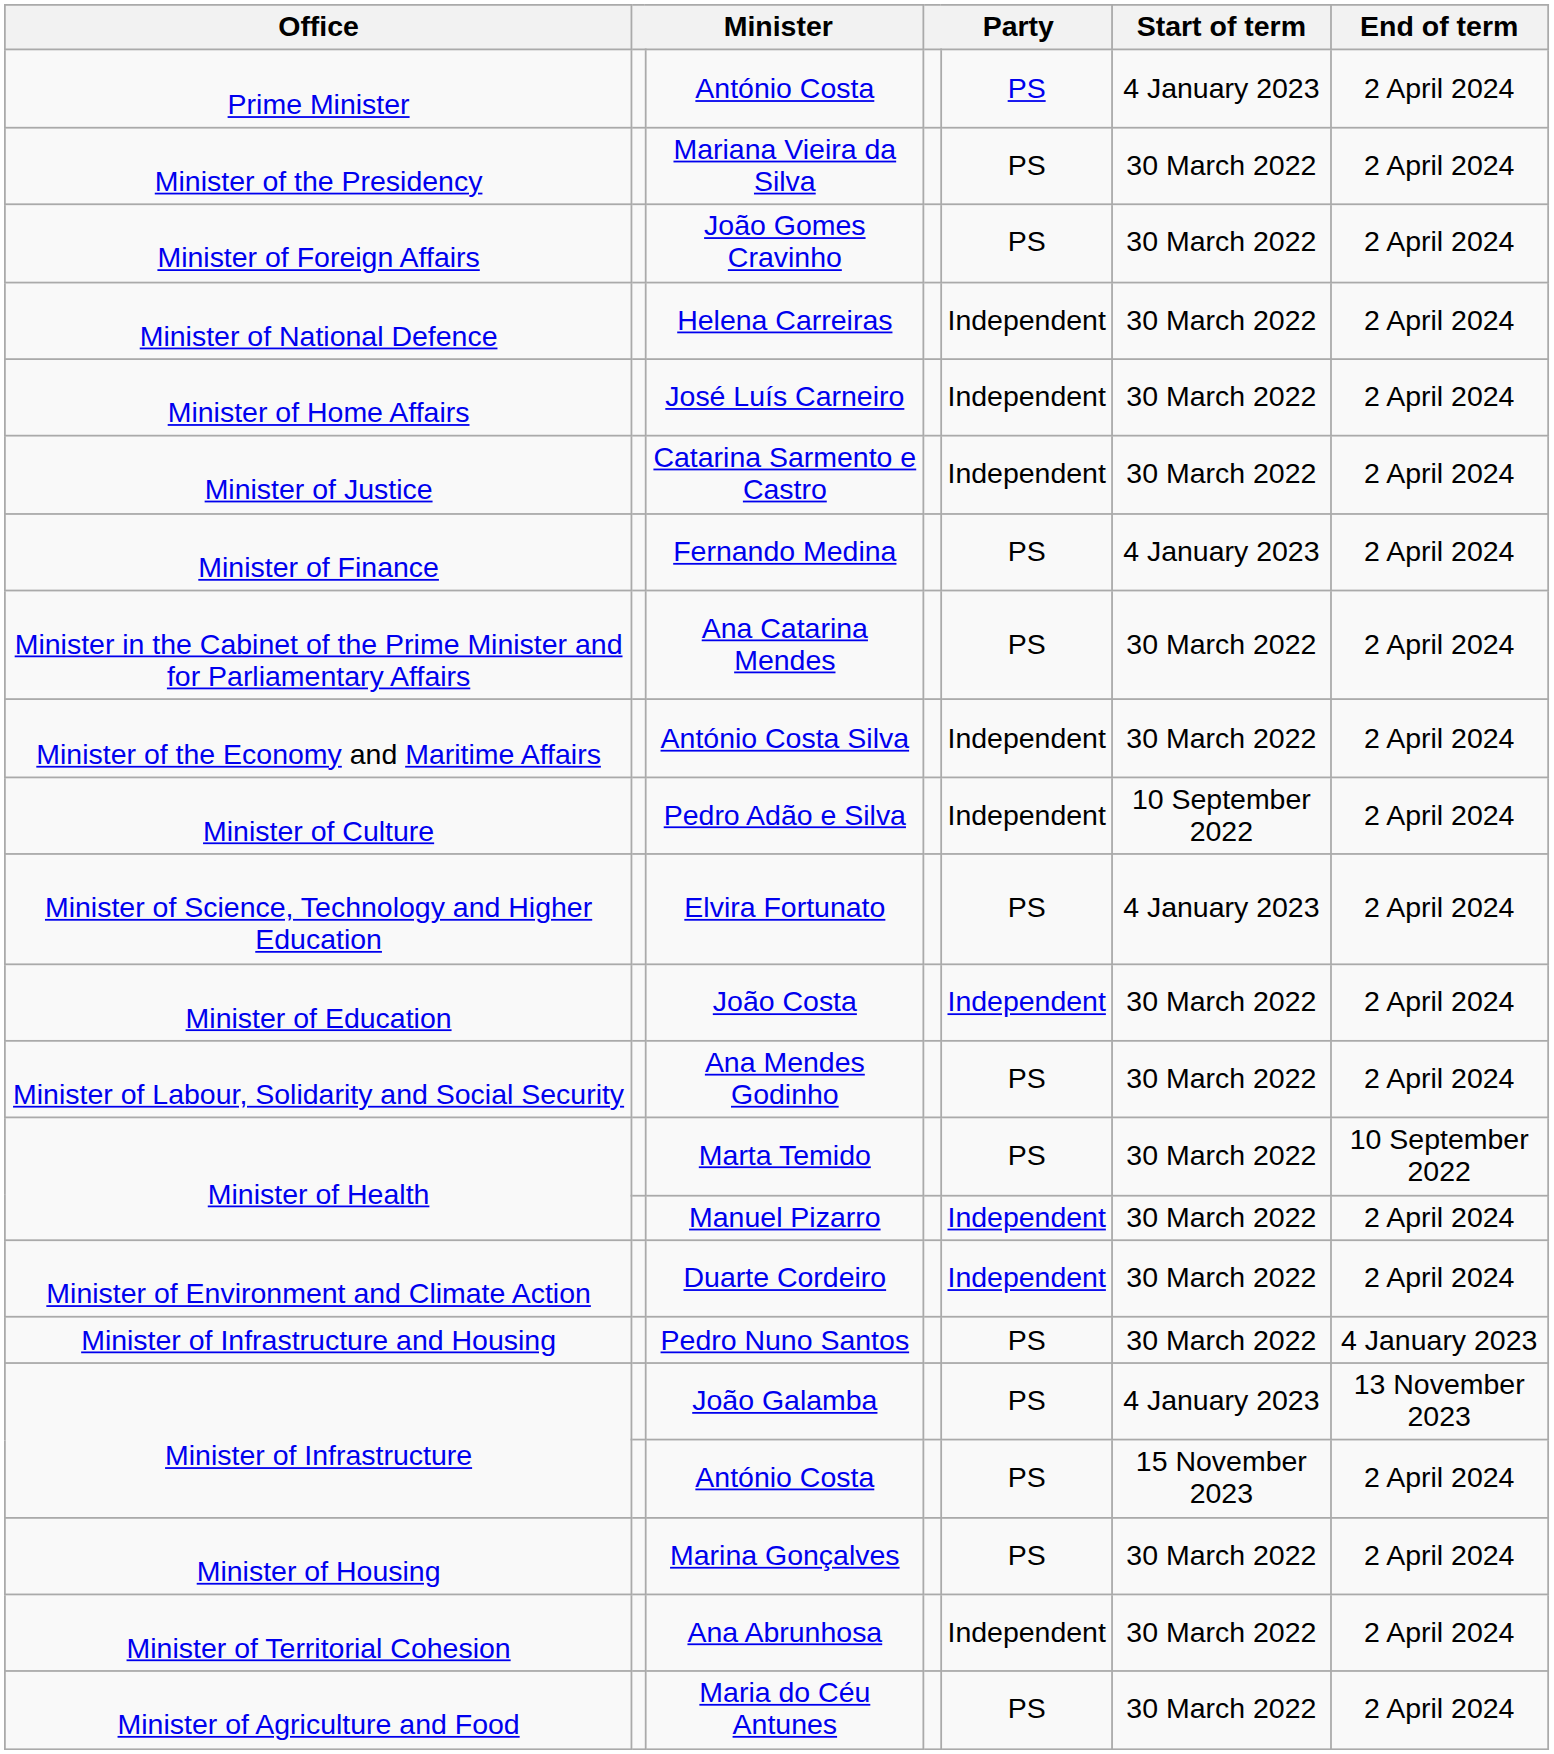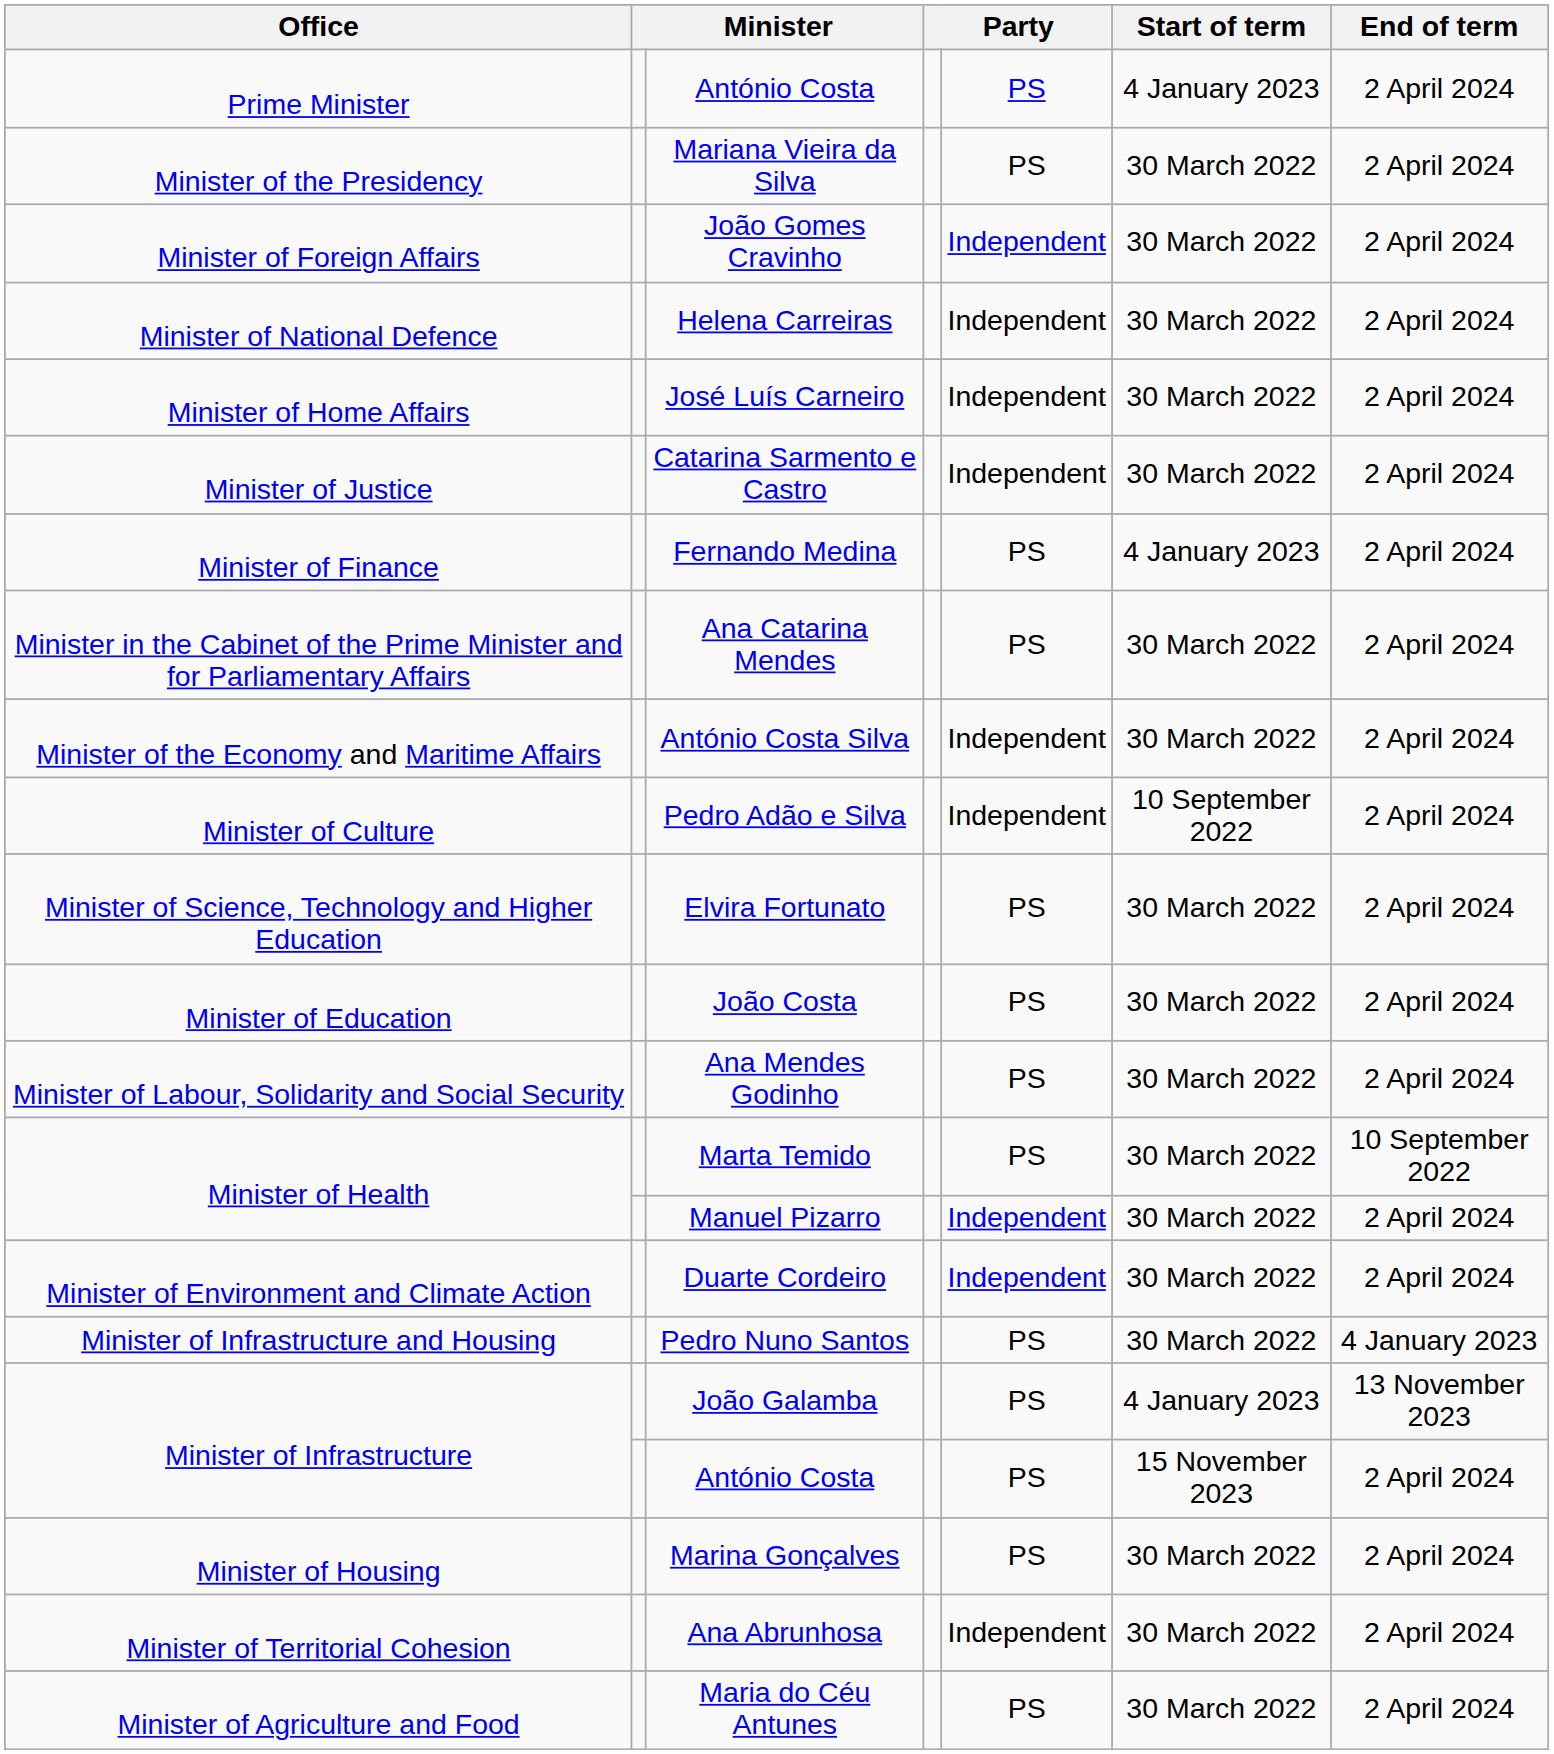(1027, 242) PS -> (1027, 242) Independent
(1221, 908) 4 January 2023 -> (1221, 908) 30 March 2022
(1027, 1001) Independent -> (1027, 1001) PS
